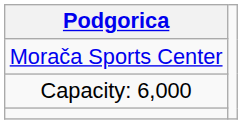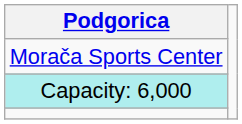(116, 90) no background -> (116, 90) paleturquoise background
